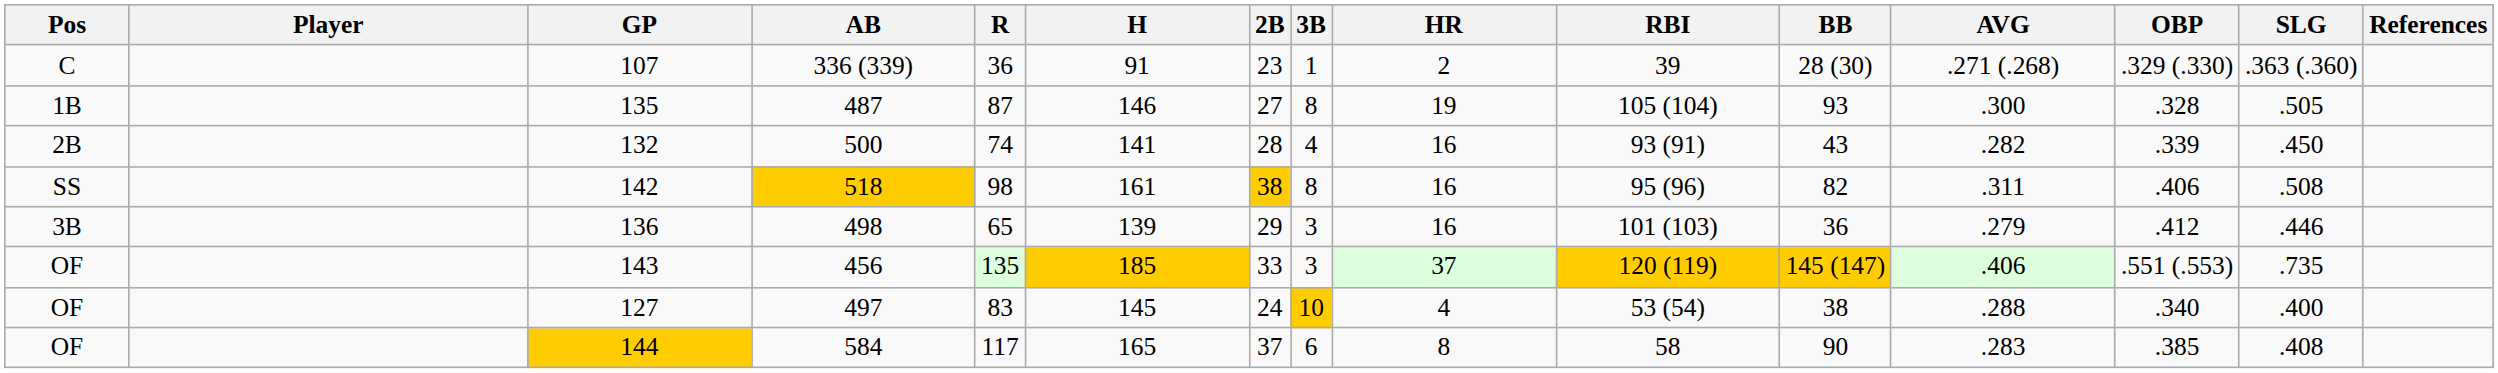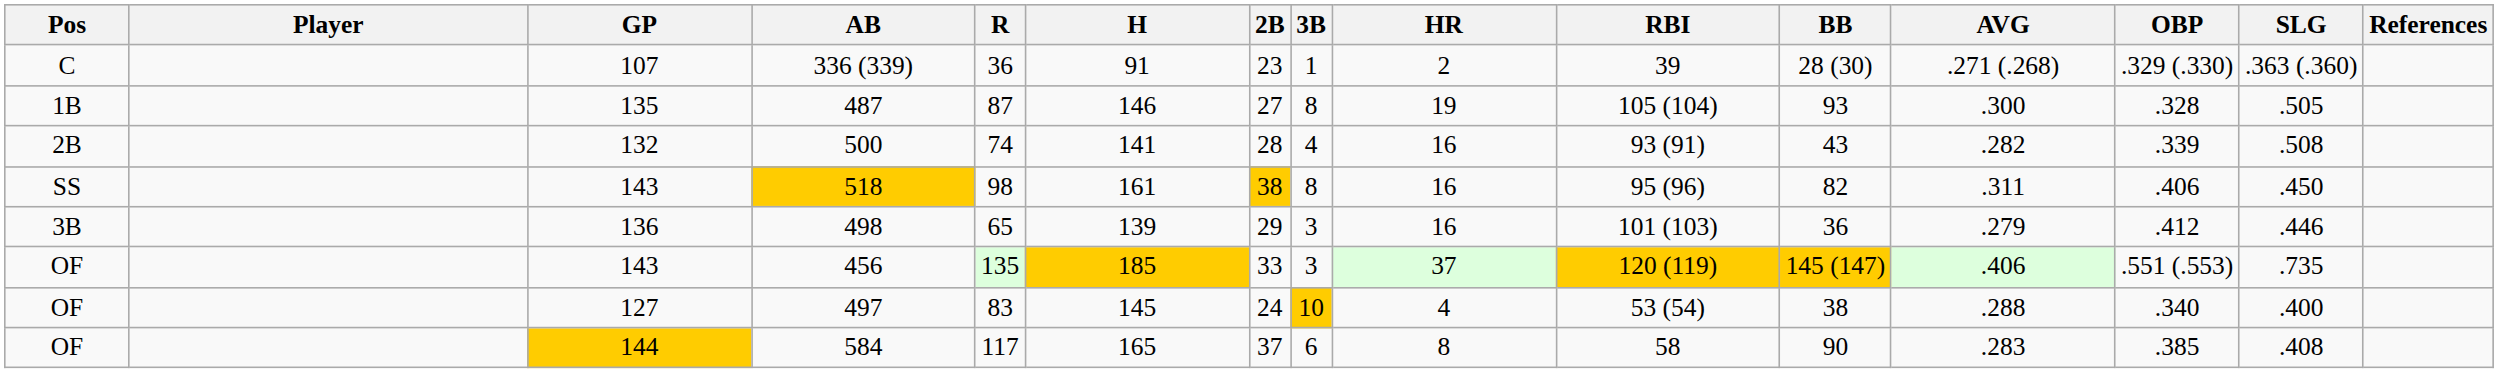(2301, 145) .450 -> (2301, 145) .508
(639, 186) 142 -> (639, 186) 143
(2301, 186) .508 -> (2301, 186) .450
